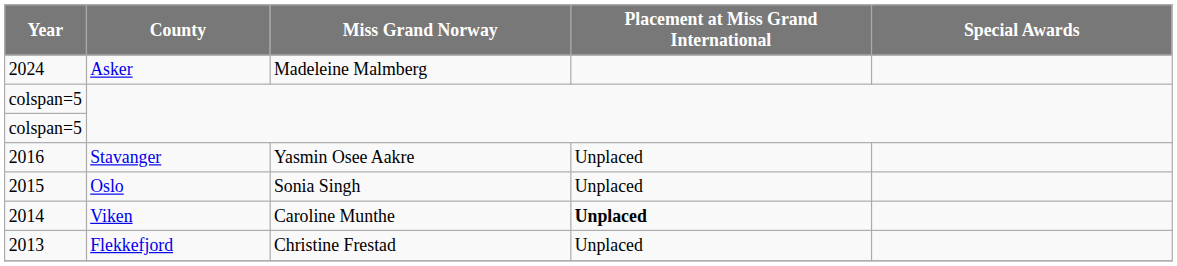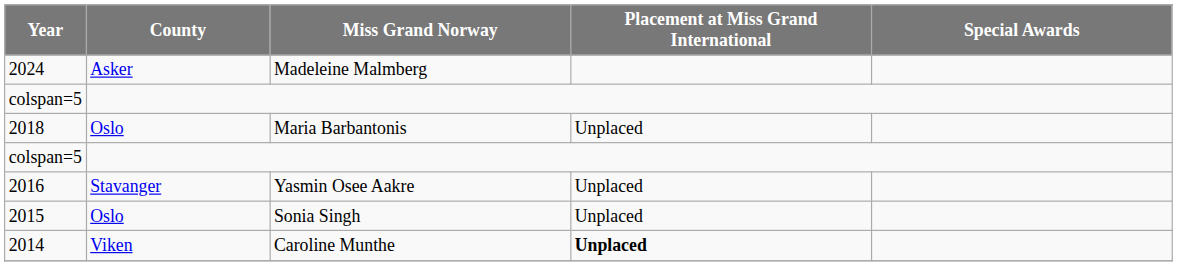+ row: (26, 128)
- row: (26, 245)
